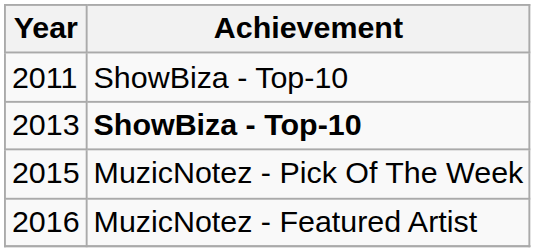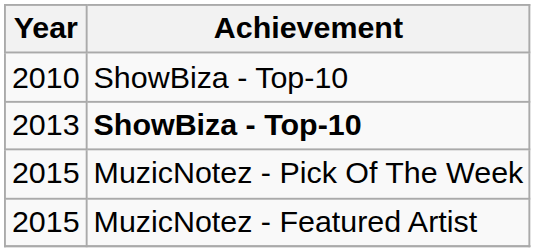(45, 76) 2011 -> (46, 76) 2010
(46, 221) 2016 -> (46, 221) 2015
